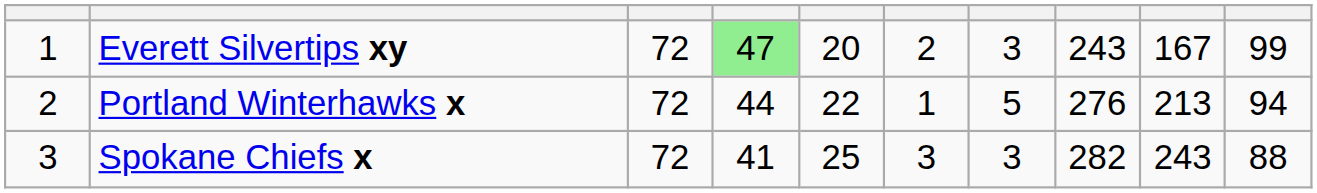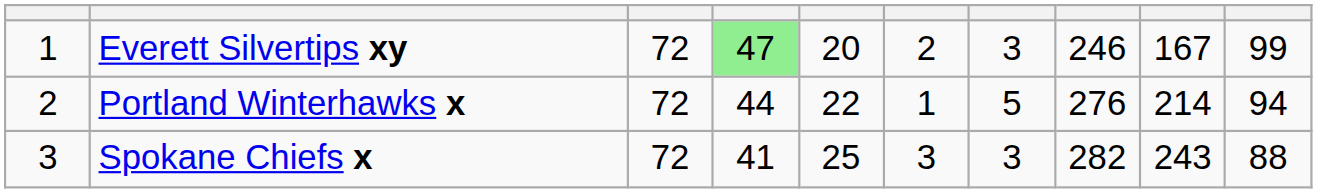(1097, 48) 243 -> (1097, 48) 246
(1183, 103) 213 -> (1183, 103) 214
